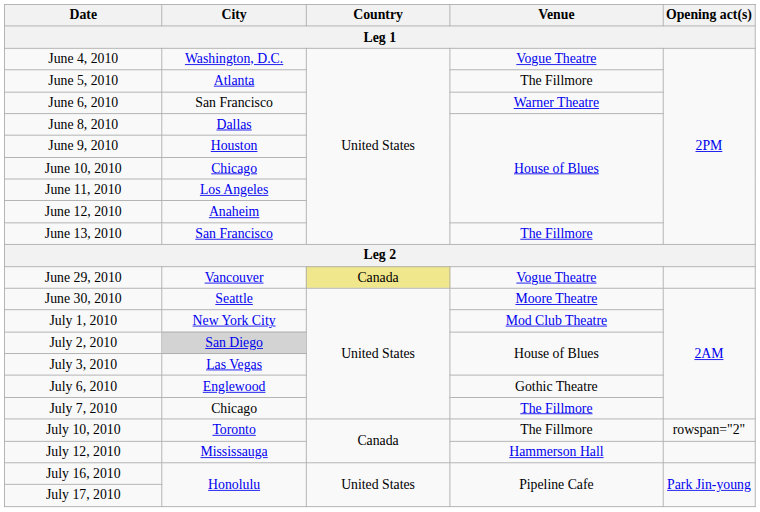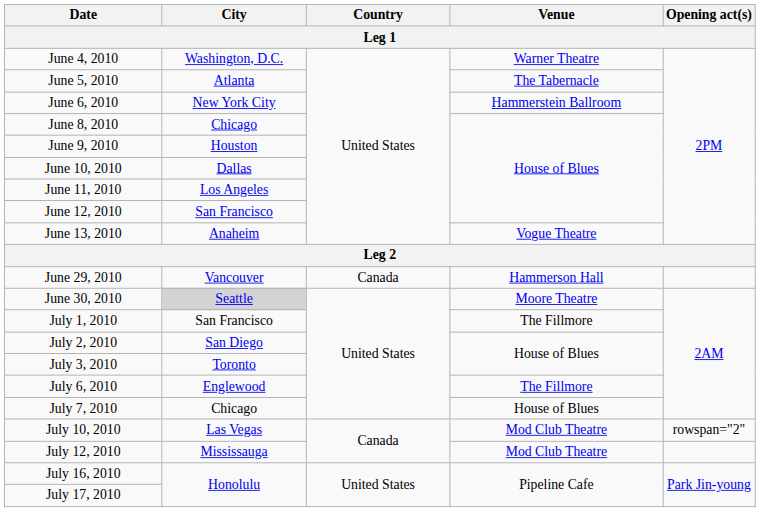(556, 59) Vogue Theatre -> (556, 59) Warner Theatre
(556, 80) The Fillmore -> (556, 80) The Tabernacle
(234, 102) San Francisco -> (234, 102) New York City
(556, 102) Warner Theatre -> (556, 102) Hammerstein Ballroom
(234, 124) Dallas -> (234, 124) Chicago
(234, 168) Chicago -> (234, 168) Dallas
(234, 211) Anaheim -> (234, 211) San Francisco
(234, 233) San Francisco -> (234, 233) Anaheim
(556, 233) The Fillmore -> (556, 233) Vogue Theatre
(378, 277) khaki background -> (378, 277) no background
(556, 277) Vogue Theatre -> (556, 277) Hammerson Hall
(234, 299) no background -> (234, 299) lightgrey background
(234, 320) New York City -> (234, 320) San Francisco
(556, 320) Mod Club Theatre -> (556, 320) The Fillmore
(234, 342) lightgrey background -> (234, 342) no background
(234, 364) Las Vegas -> (234, 364) Toronto
(556, 386) Gothic Theatre -> (556, 386) The Fillmore
(556, 408) The Fillmore -> (556, 408) House of Blues
(234, 430) Toronto -> (234, 430) Las Vegas
(556, 430) The Fillmore -> (556, 430) Mod Club Theatre
(556, 451) Hammerson Hall -> (556, 451) Mod Club Theatre
